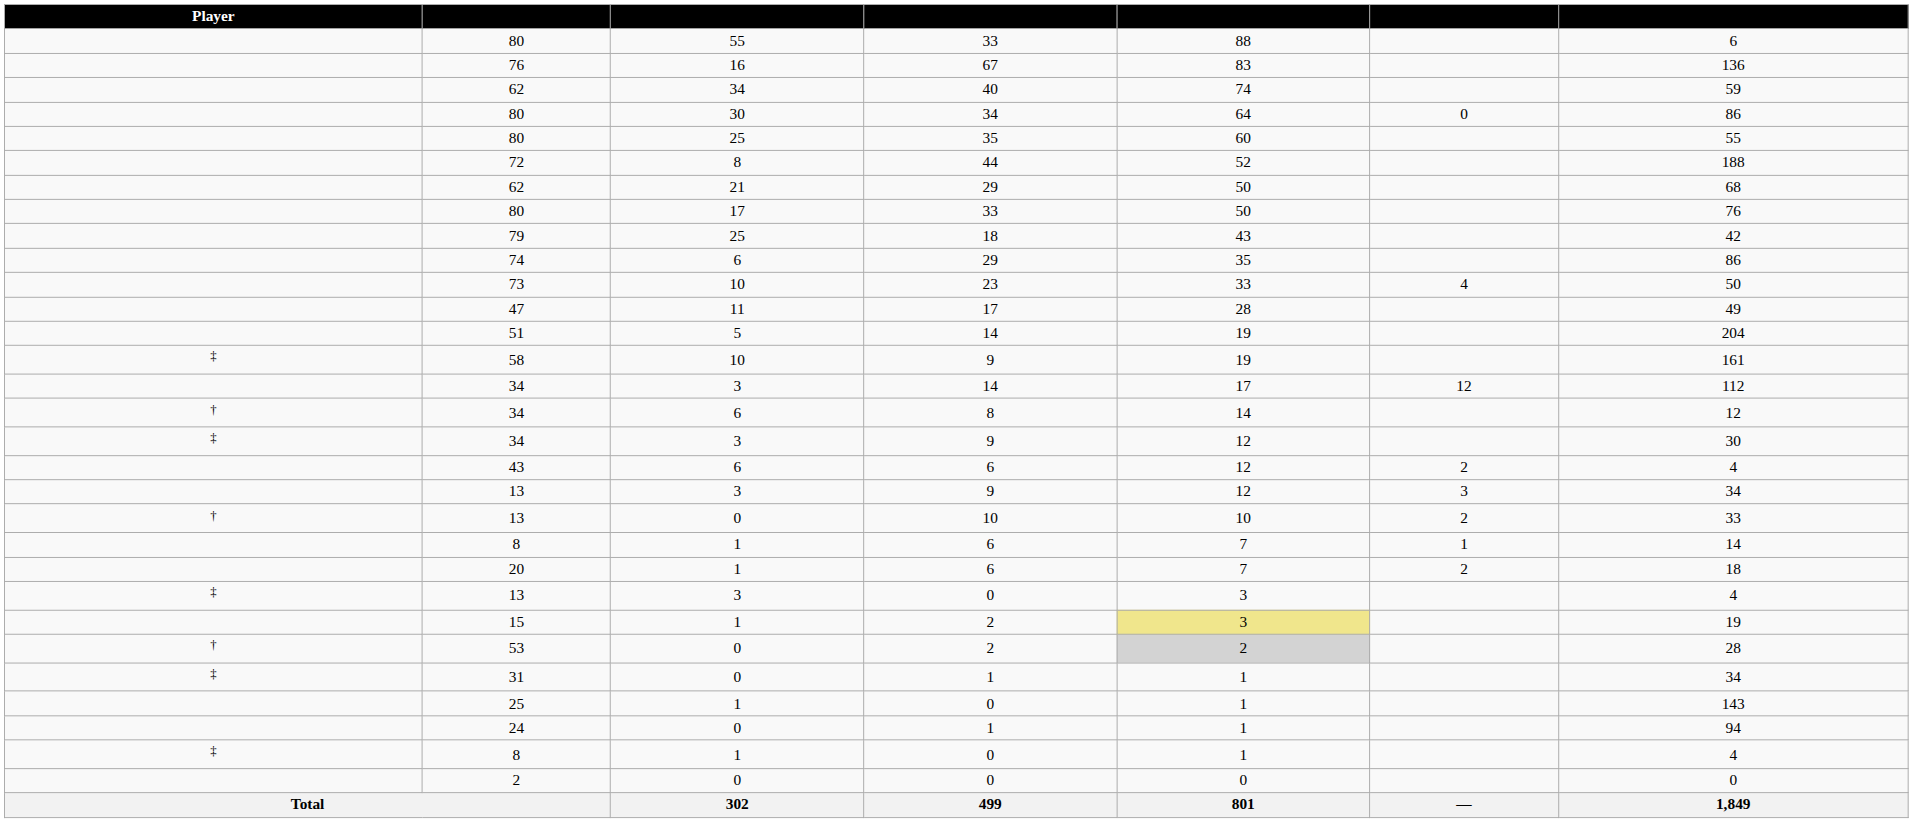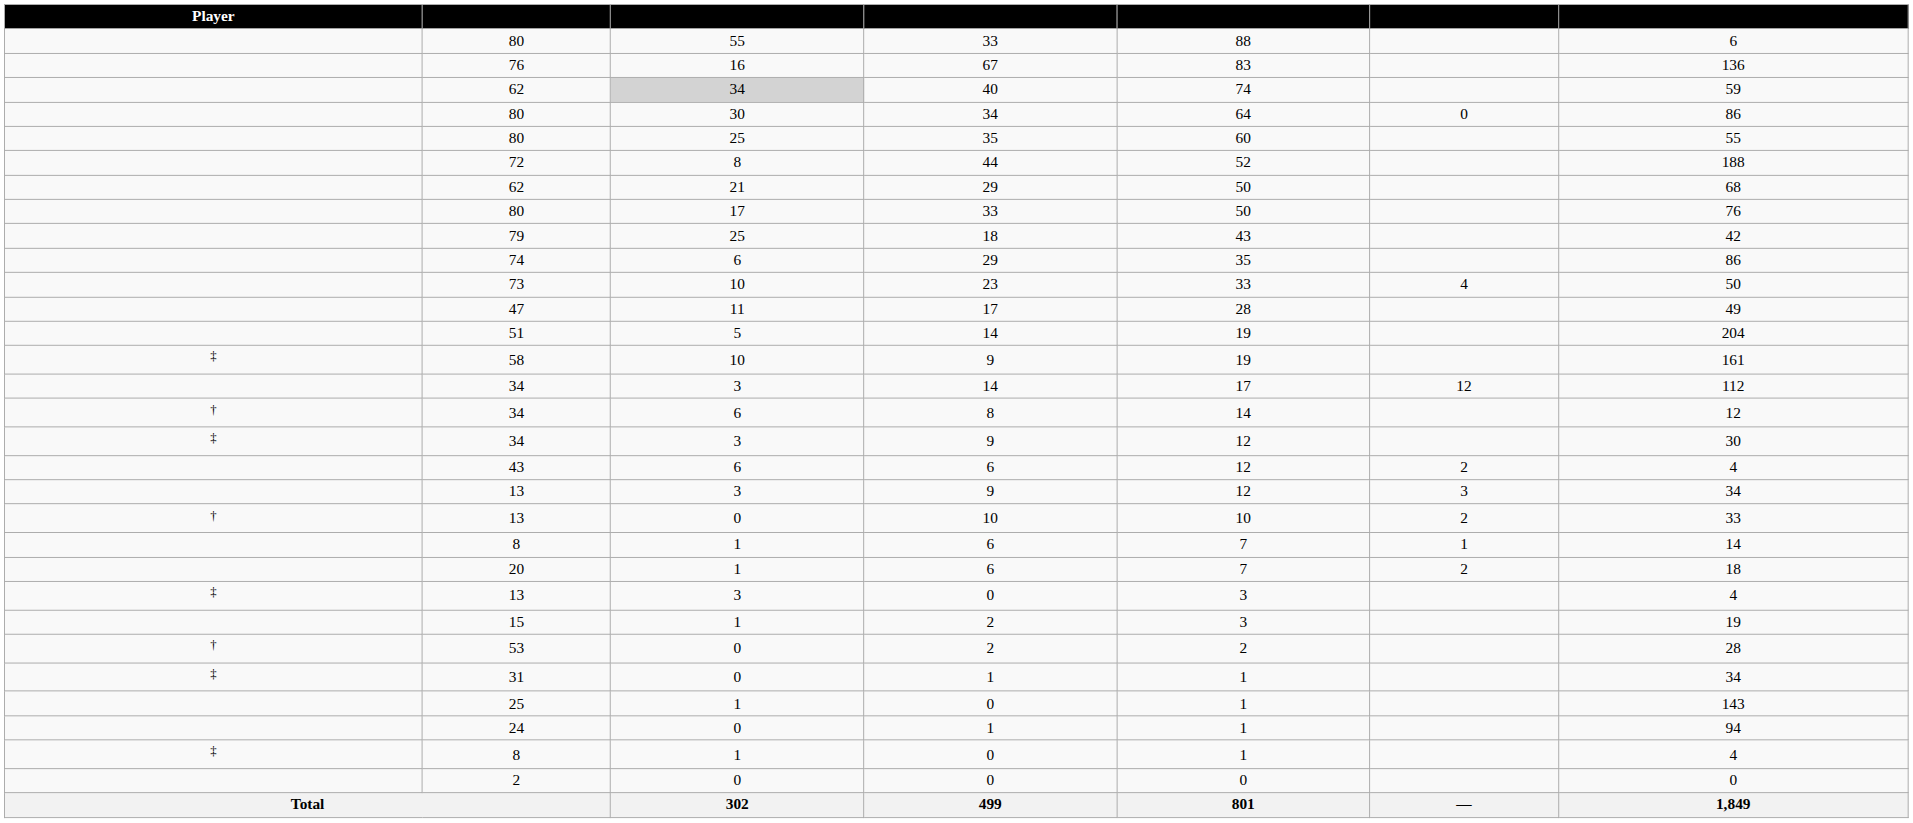(737, 89) no background -> (737, 89) lightgrey background
(1243, 622) khaki background -> (1243, 622) no background
(1243, 648) lightgrey background -> (1243, 648) no background
